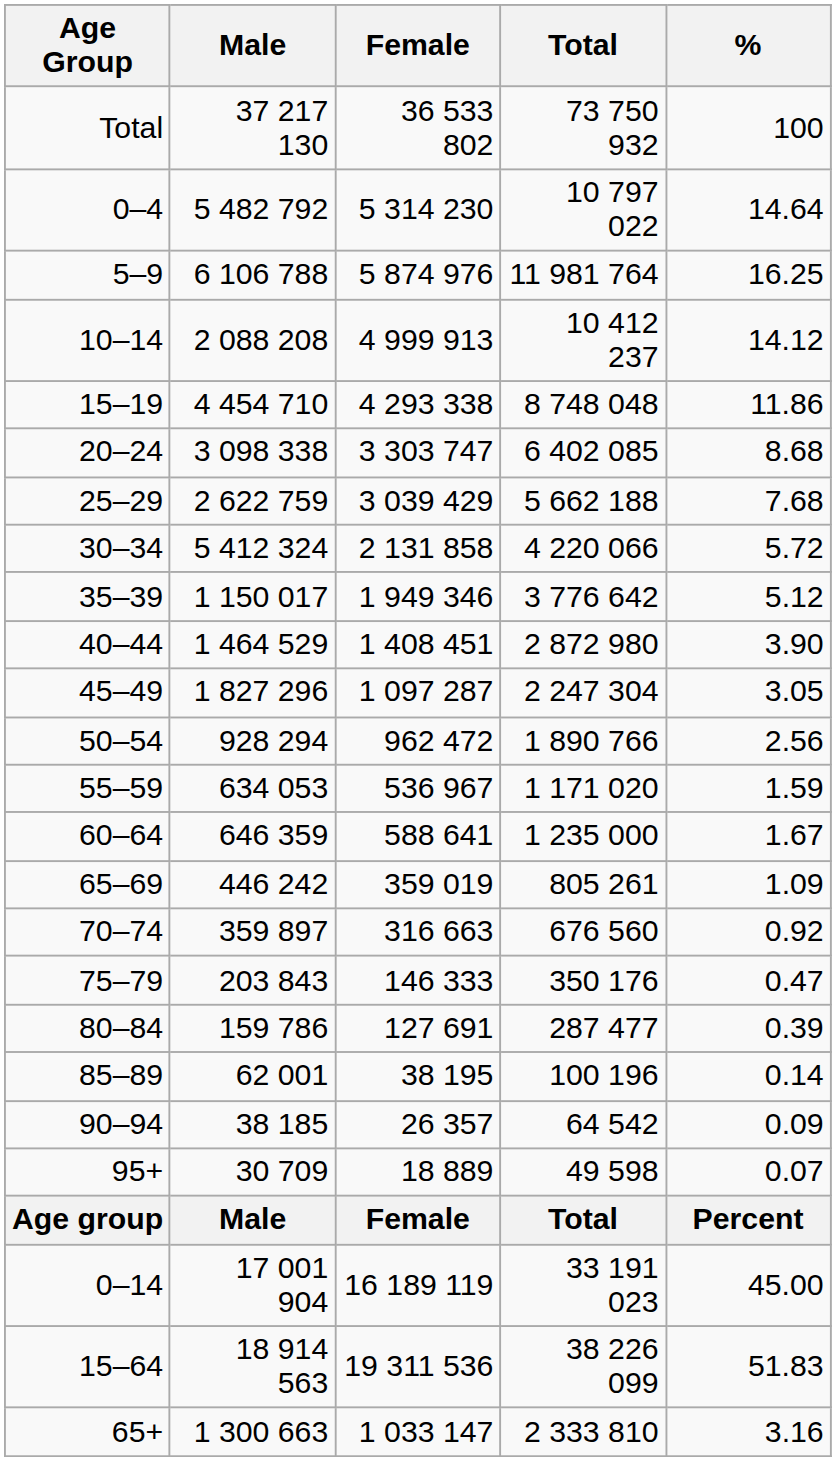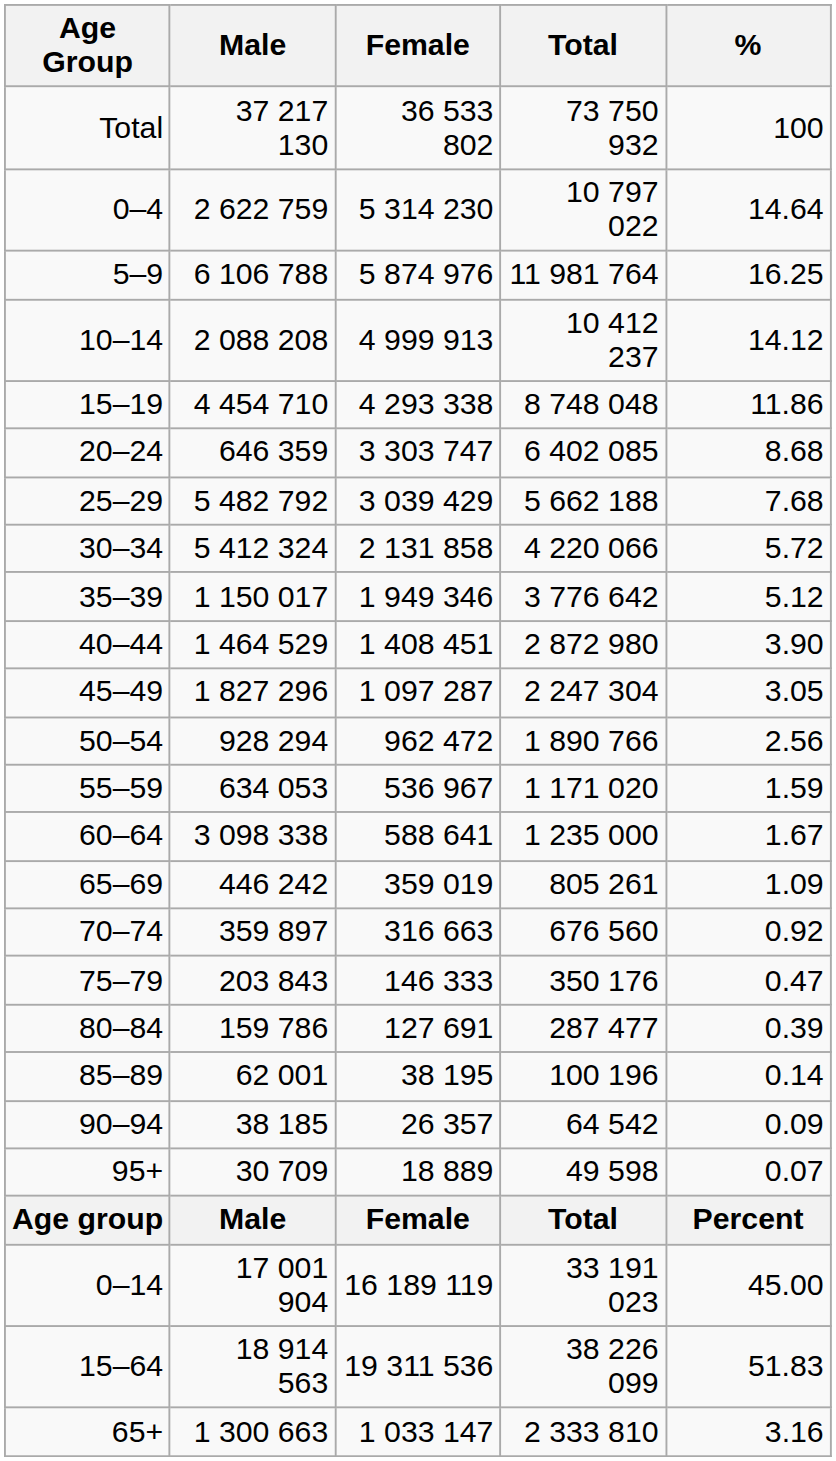(261, 209) 5 482 792 -> (261, 209) 2 622 759
(261, 452) 3 098 338 -> (274, 452) 646 359
(261, 500) 2 622 759 -> (261, 500) 5 482 792
(274, 835) 646 359 -> (261, 835) 3 098 338
